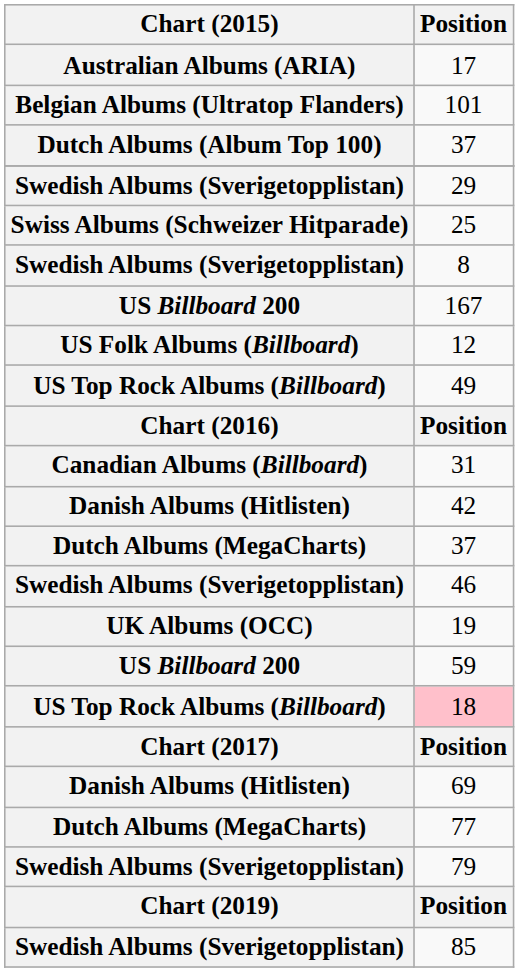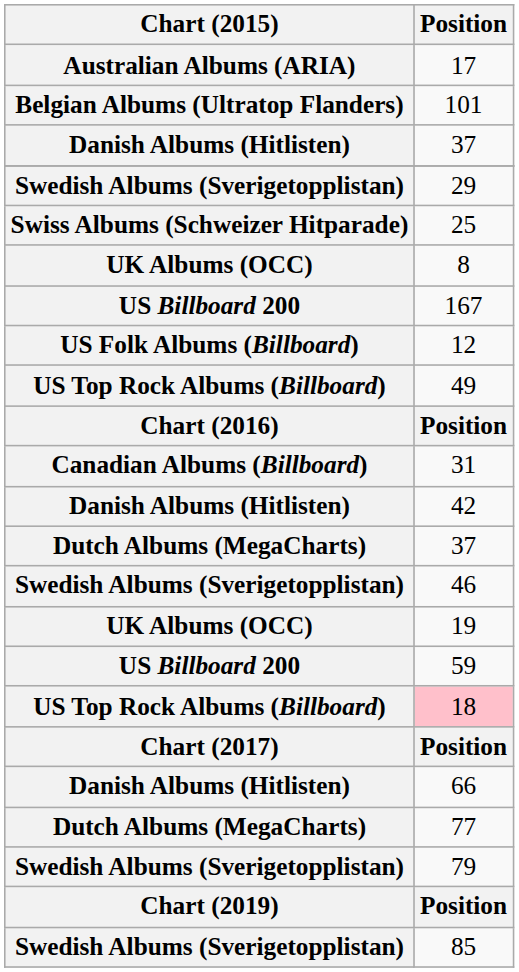(209, 144) Dutch Albums (Album Top 100) -> (209, 144) Danish Albums (Hitlisten)
(209, 265) Swedish Albums (Sverigetopplistan) -> (209, 265) UK Albums (OCC)
(464, 786) 69 -> (464, 786) 66
